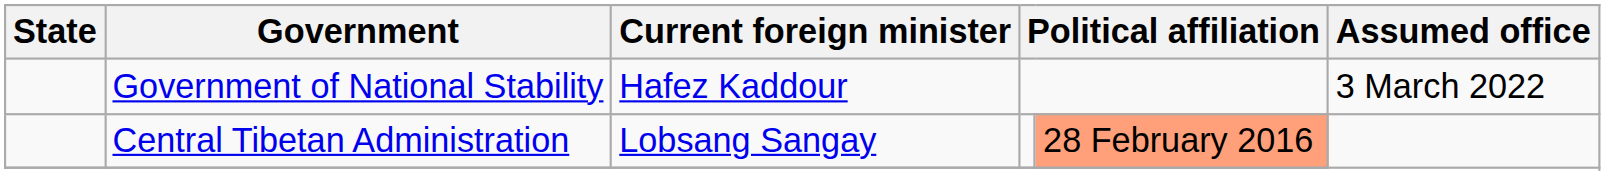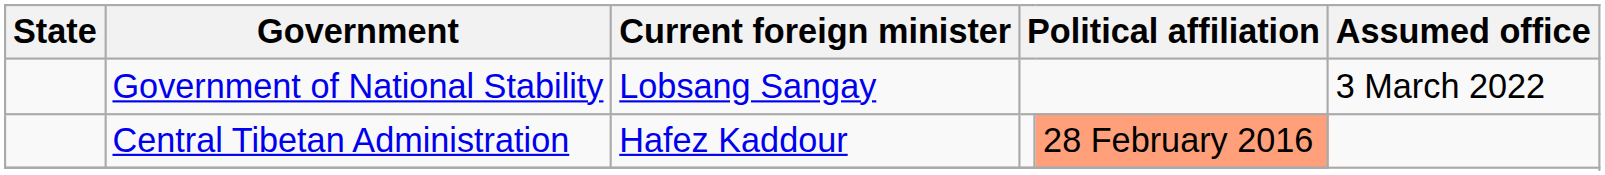(733, 85) Hafez Kaddour -> (748, 85) Lobsang Sangay
(748, 140) Lobsang Sangay -> (733, 140) Hafez Kaddour
